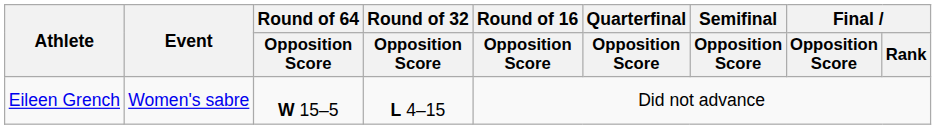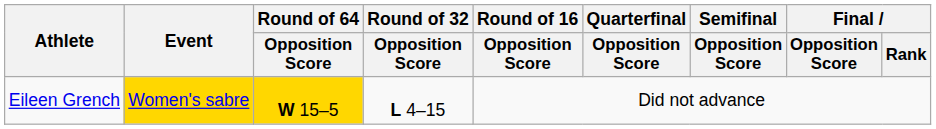(189, 101) no background -> (189, 101) gold background
(308, 111) no background -> (308, 111) gold background
